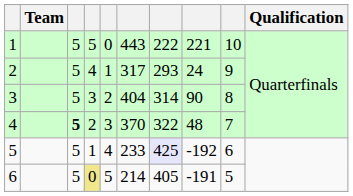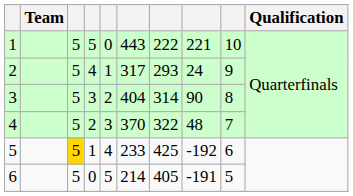(76, 124) bold -> (76, 124) normal
(76, 151) no background -> (76, 151) gold background
(166, 151) lavender background -> (166, 151) no background
(92, 177) khaki background -> (92, 177) no background
